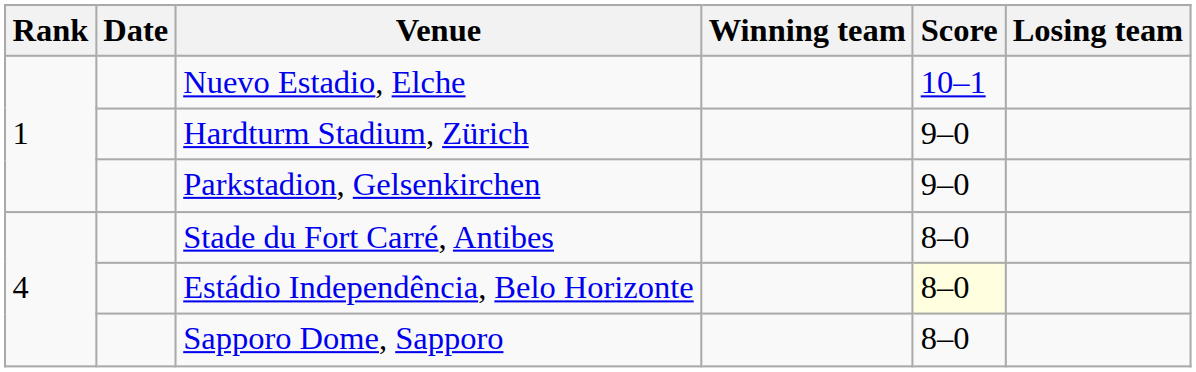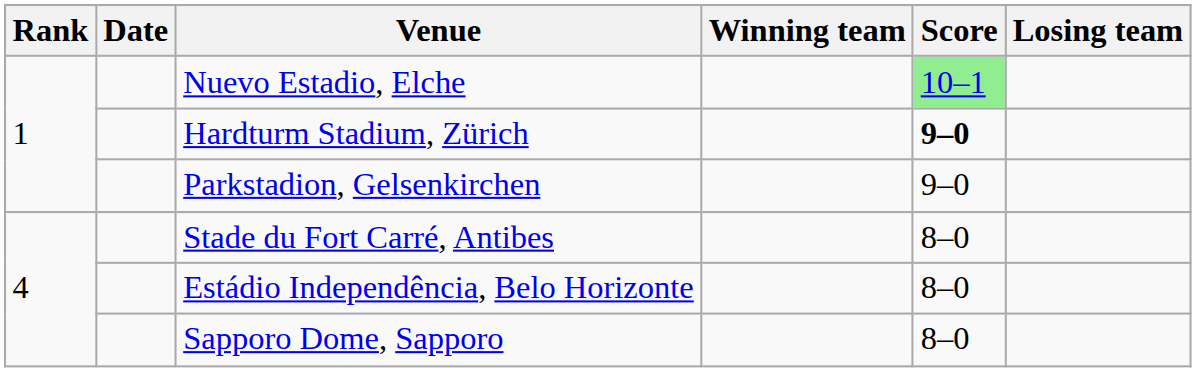(953, 81) no background -> (953, 81) lightgreen background
(945, 133) normal -> (945, 133) bold
(945, 287) lightyellow background -> (945, 287) no background
